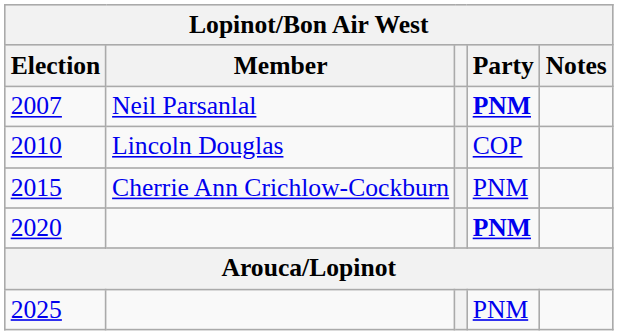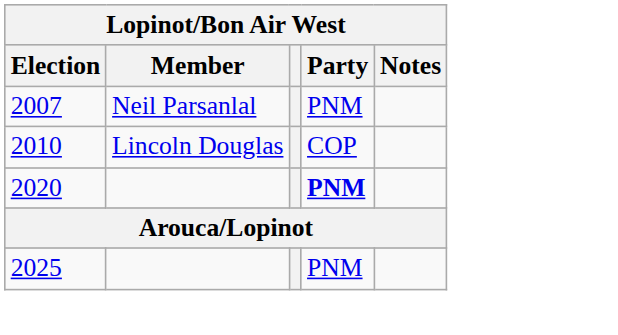(502, 106) bold -> (335, 106) normal
- row: (36, 187)
